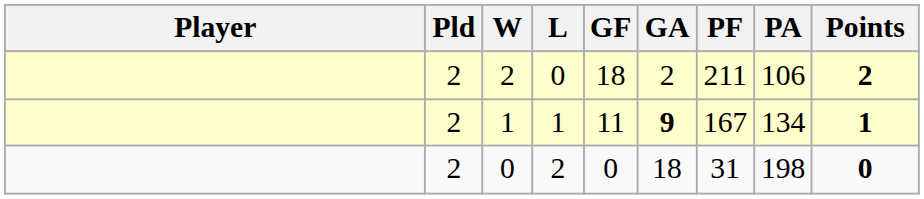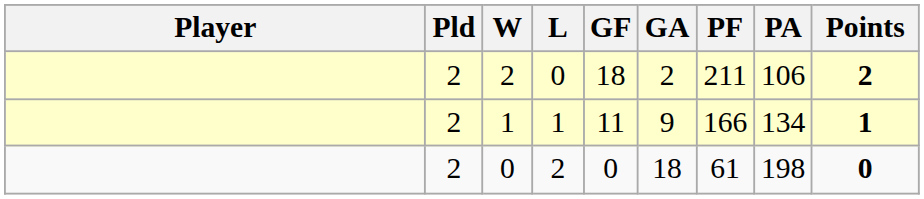(667, 121) bold -> (667, 121) normal
(725, 121) 167 -> (725, 121) 166
(725, 168) 31 -> (725, 168) 61
